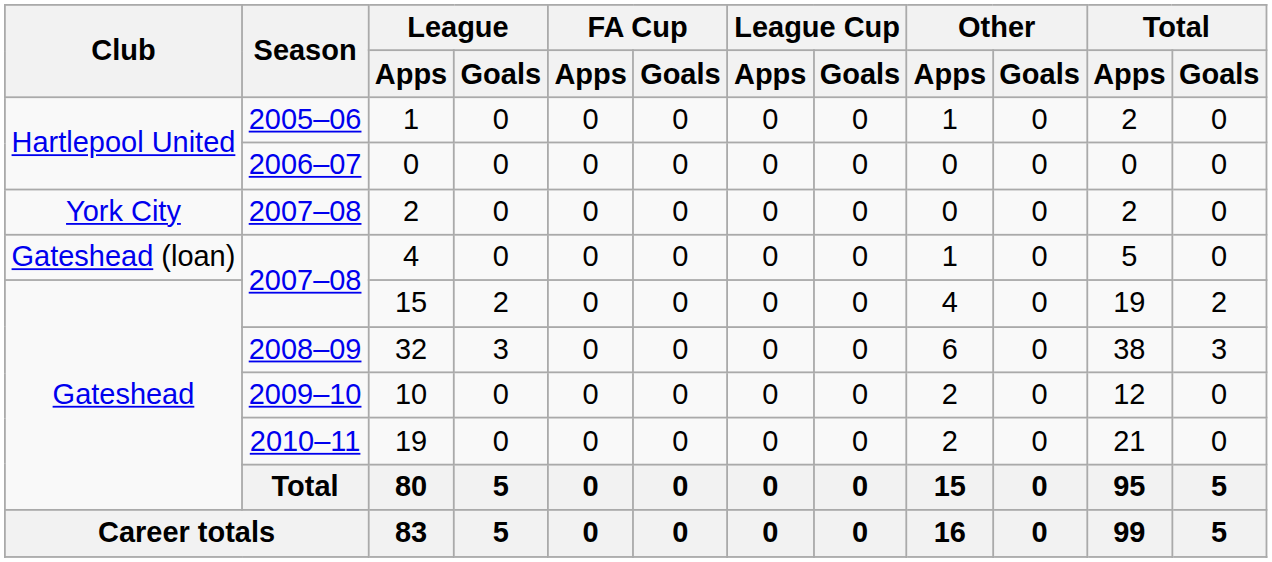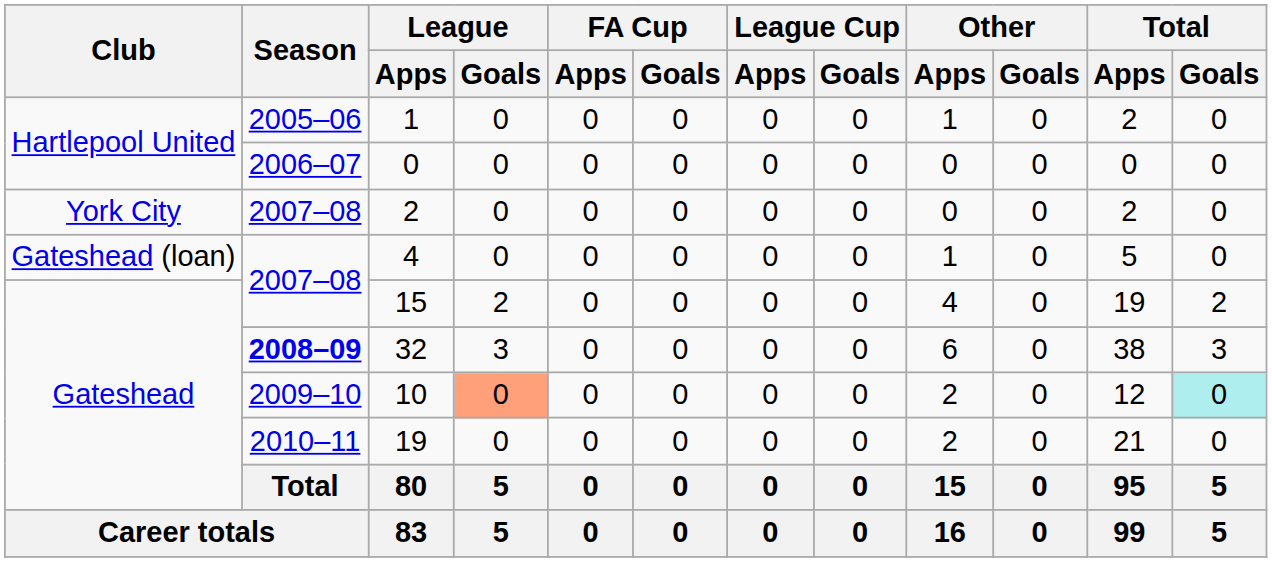(305, 348) normal -> (305, 348) bold
(501, 394) no background -> (501, 394) lightsalmon background
(1219, 394) no background -> (1219, 394) paleturquoise background
